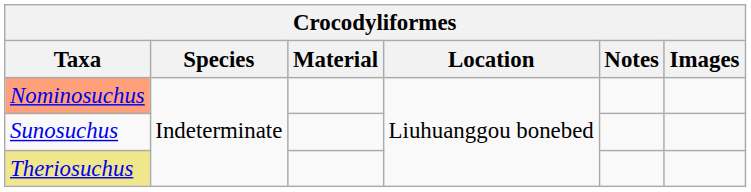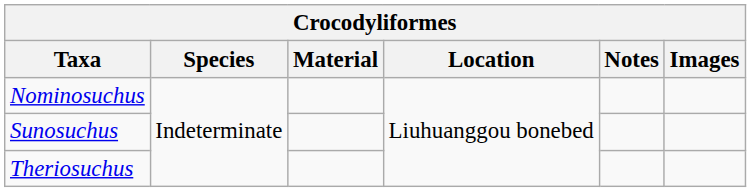(77, 95) lightsalmon background -> (77, 95) no background
(72, 167) khaki background -> (72, 167) no background
